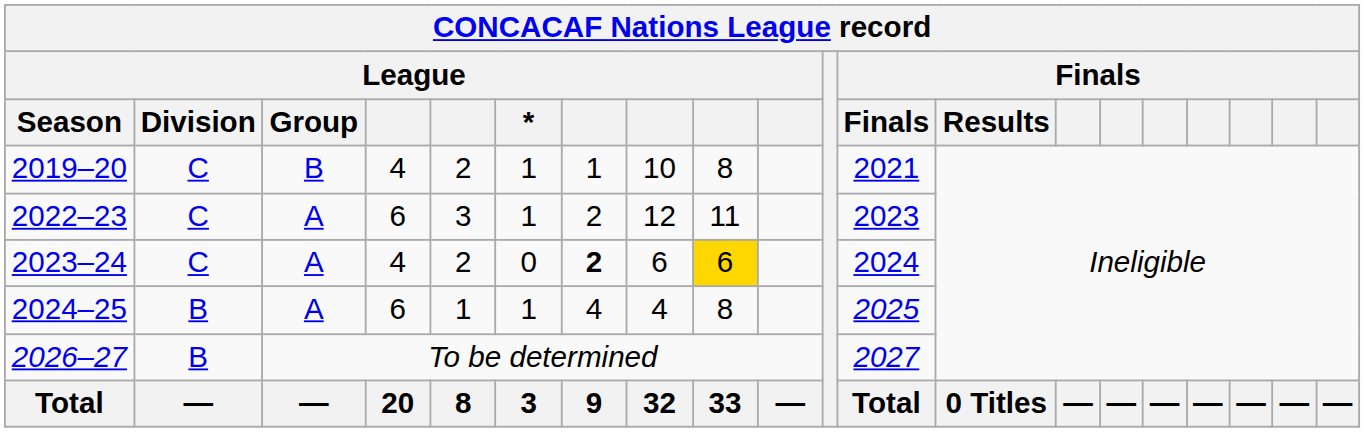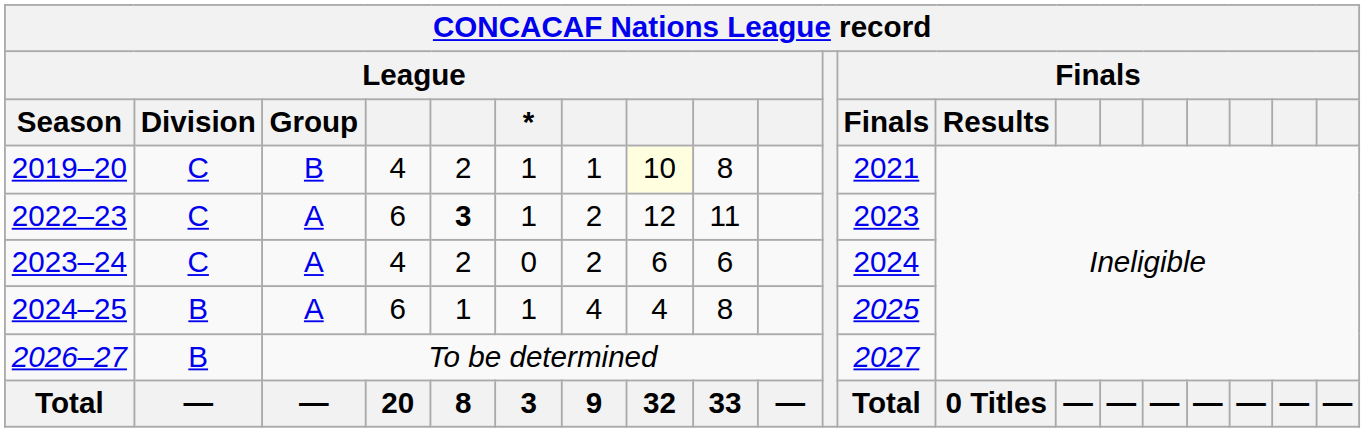(660, 168) no background -> (660, 168) lightyellow background
(463, 215) normal -> (463, 215) bold
(594, 262) bold -> (594, 262) normal
(725, 262) gold background -> (725, 262) no background
